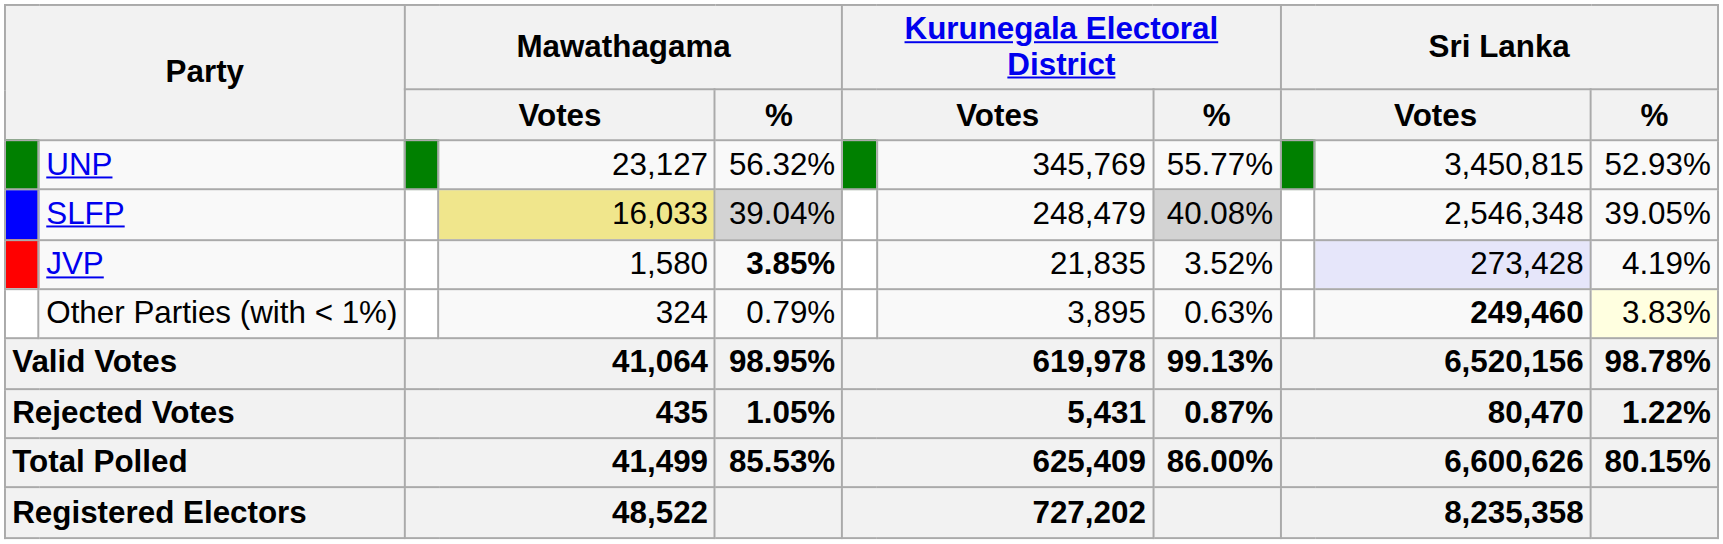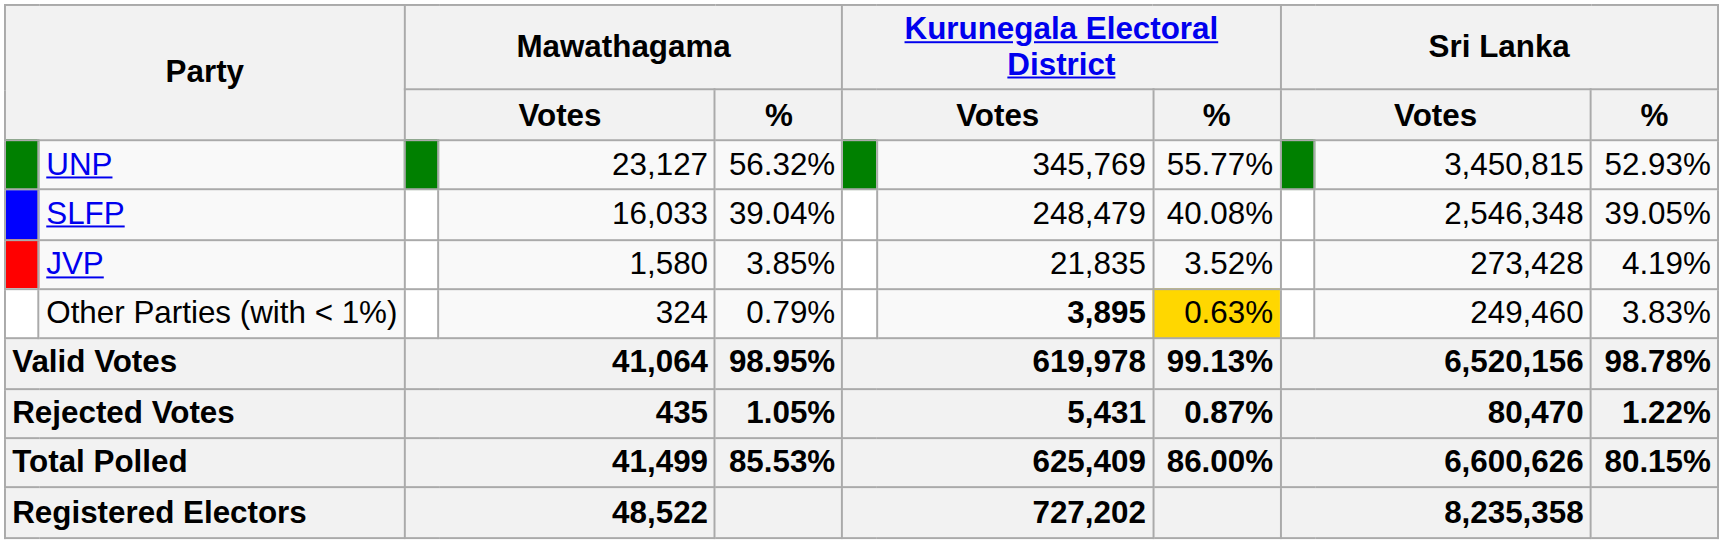(660, 213) khaki background -> (660, 213) no background
(782, 213) lightgrey background -> (782, 213) no background
(1220, 213) lightgrey background -> (1220, 213) no background
(791, 263) bold -> (791, 263) normal
(1527, 263) lavender background -> (1527, 263) no background
(1107, 313) normal -> (1107, 313) bold
(1229, 313) no background -> (1229, 313) gold background
(1527, 313) bold -> (1527, 313) normal
(1666, 313) lightyellow background -> (1666, 313) no background
